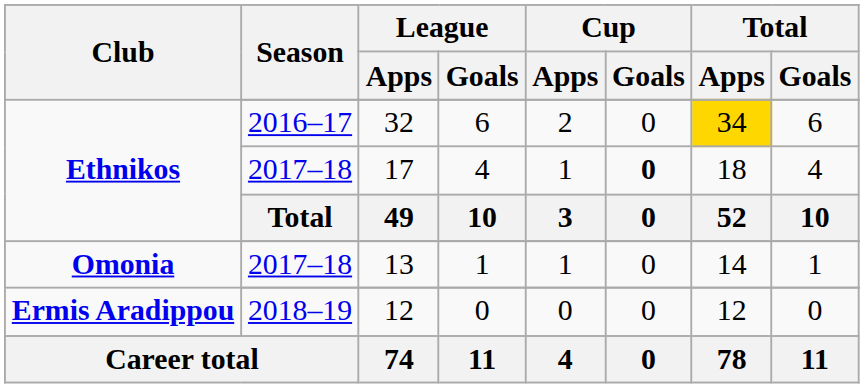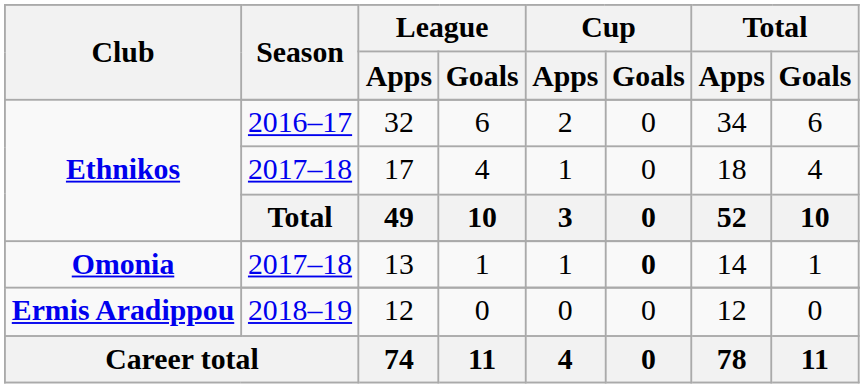(732, 122) gold background -> (732, 122) no background
(648, 169) bold -> (648, 169) normal
(648, 264) normal -> (648, 264) bold
